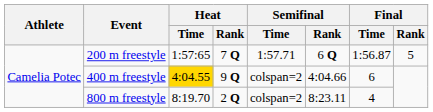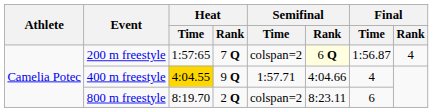(276, 56) 1:57.71 -> (276, 56) colspan=2
(327, 56) no background -> (327, 56) lightyellow background
(411, 56) 5 -> (411, 56) 4
(276, 76) colspan=2 -> (276, 76) 1:57.71
(372, 76) 6 -> (372, 76) 4
(372, 97) 4 -> (372, 97) 6
